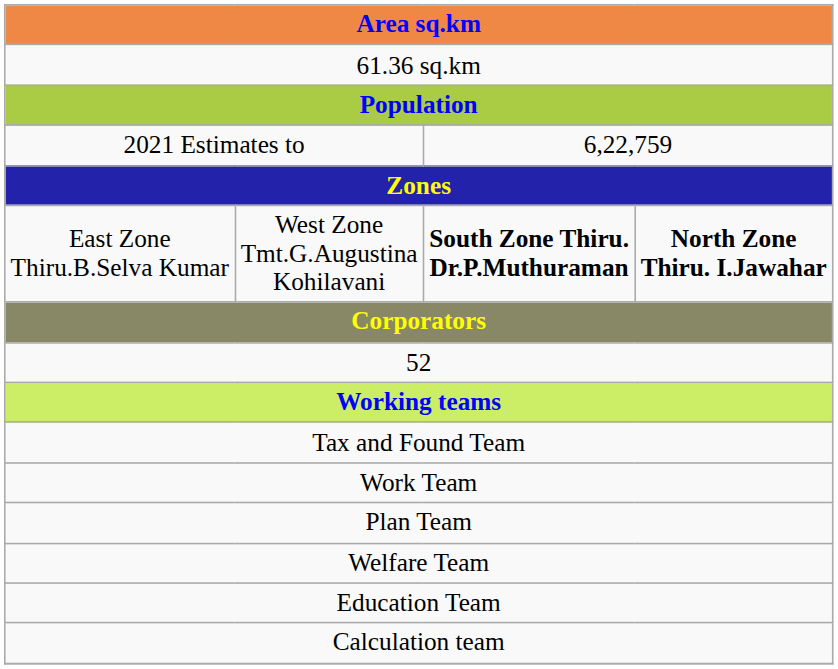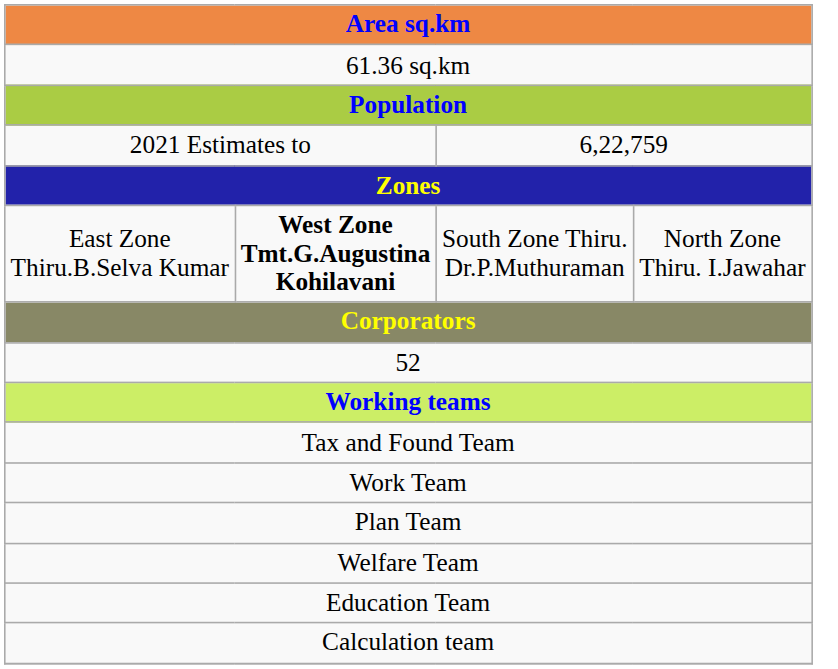(329, 253) normal -> (335, 253) bold
(529, 253) bold -> (535, 253) normal
(734, 253) bold -> (722, 253) normal
